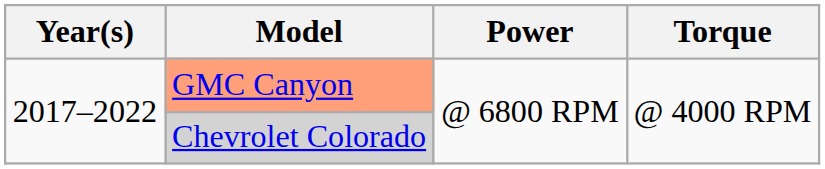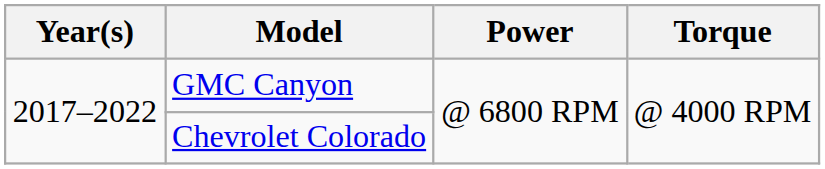(263, 84) lightsalmon background -> (263, 84) no background
(299, 137) lightgrey background -> (299, 137) no background
